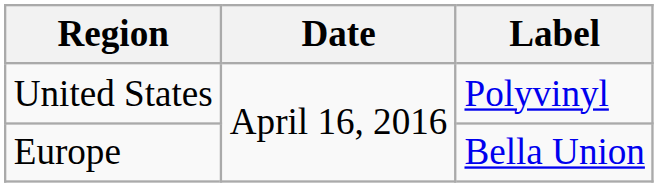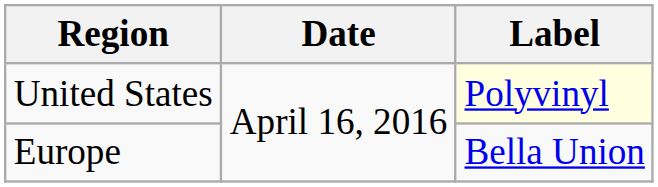(537, 92) no background -> (537, 92) lightyellow background
